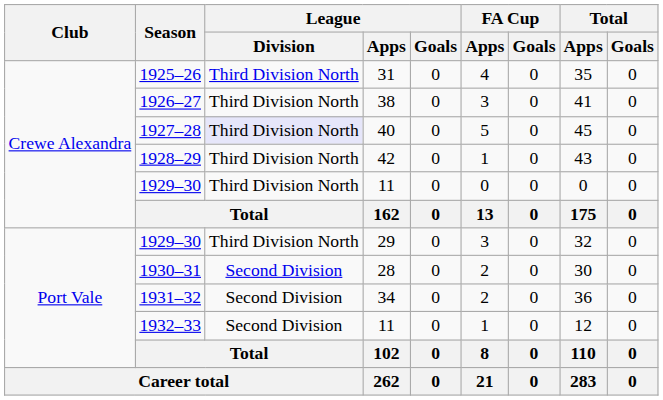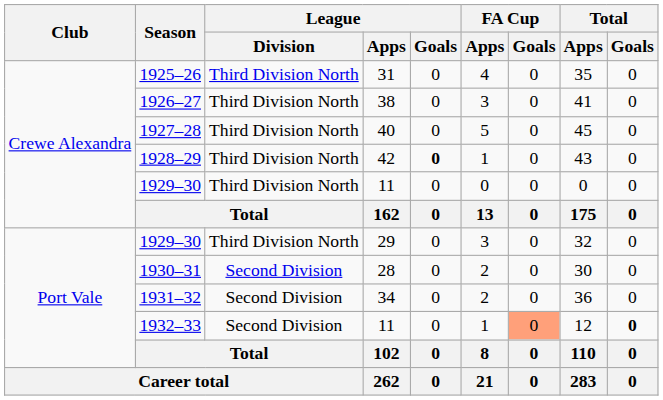(284, 130) lavender background -> (284, 130) no background
(436, 158) normal -> (436, 158) bold
(534, 325) no background -> (534, 325) lightsalmon background
(632, 325) normal -> (632, 325) bold
